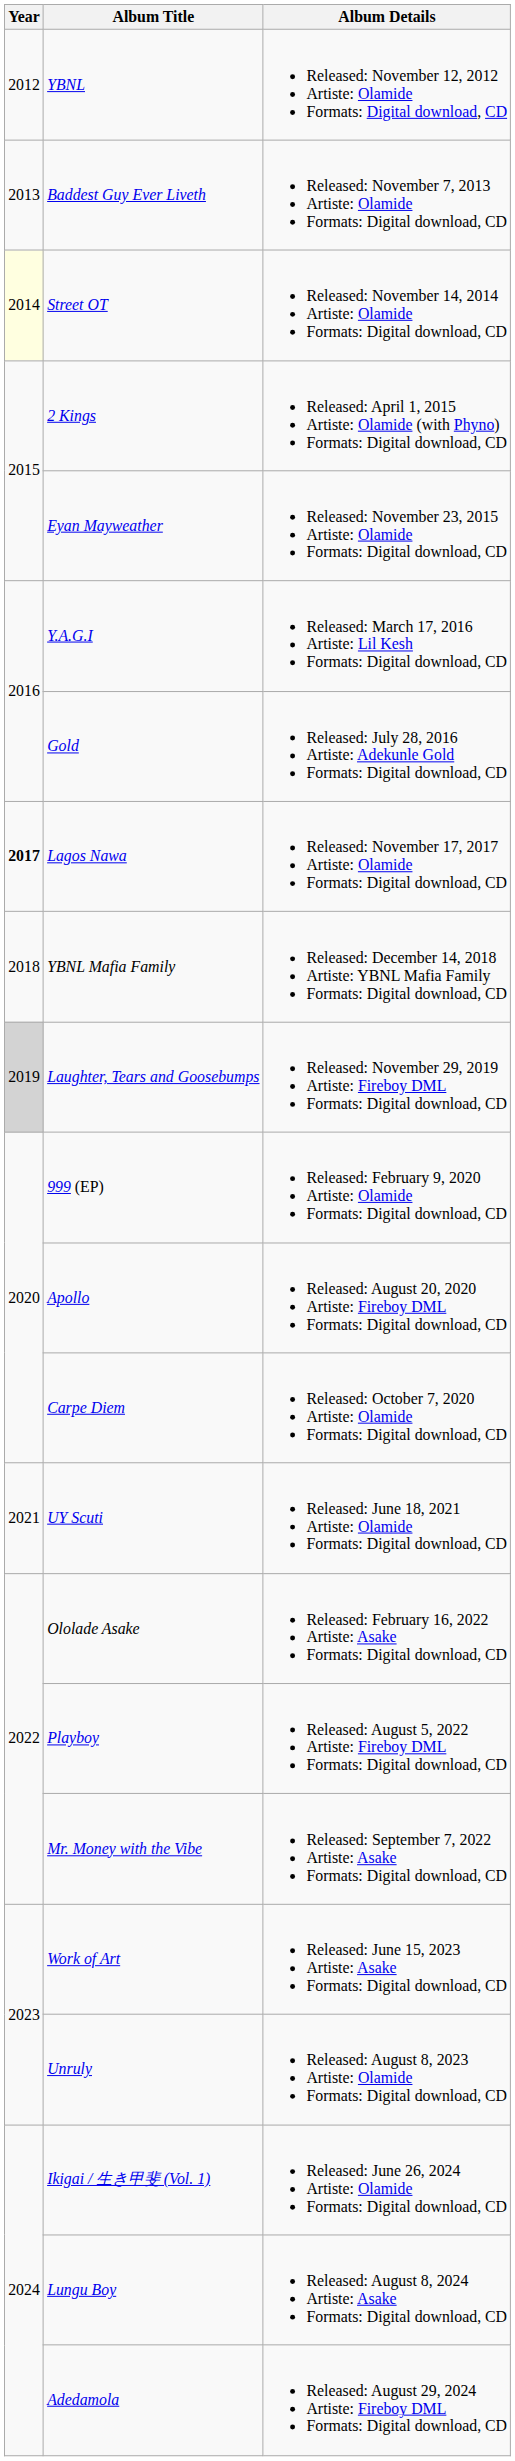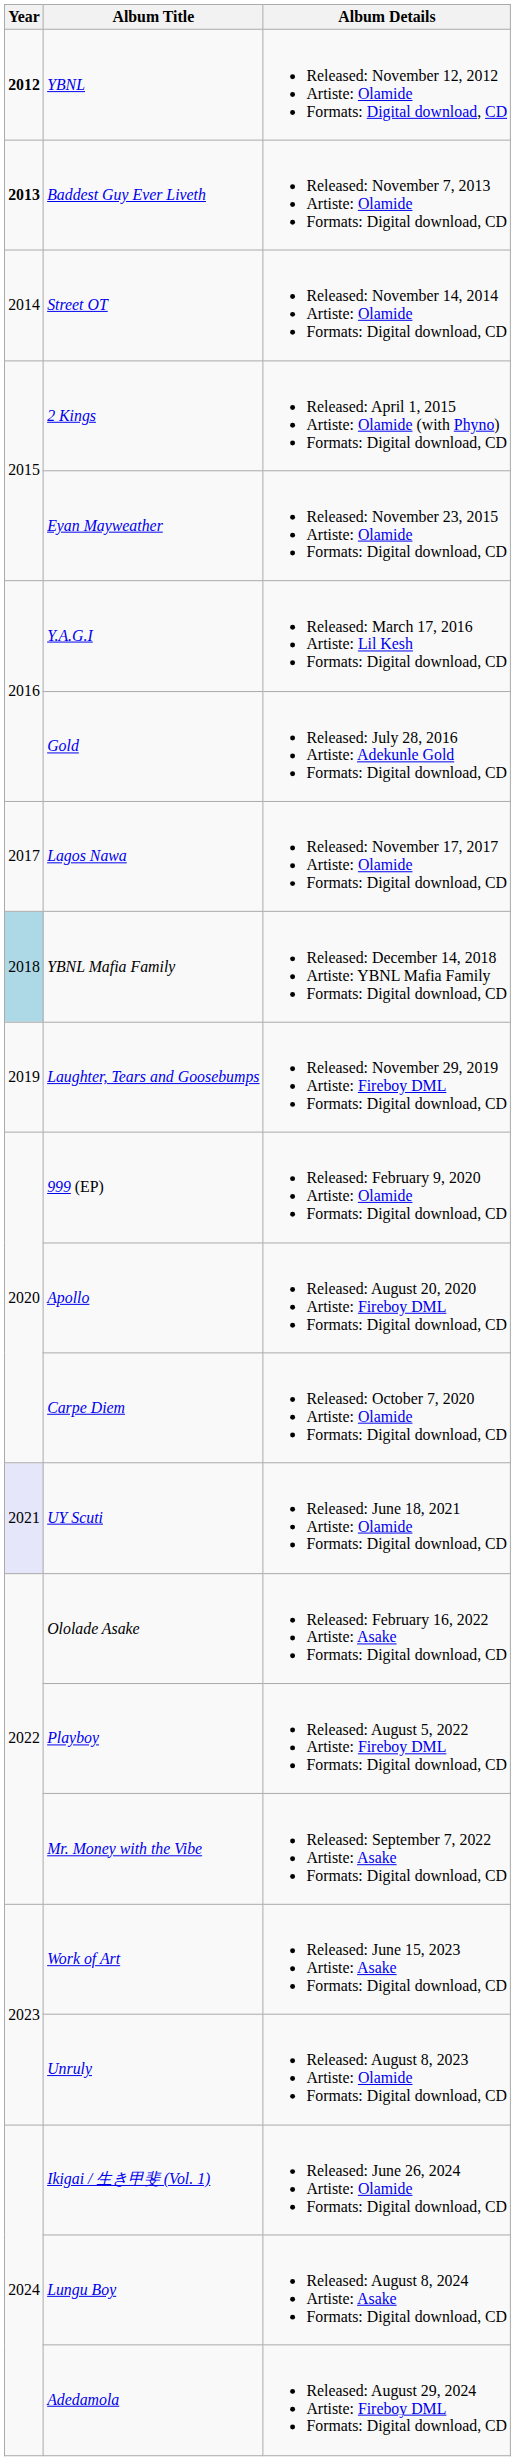(24, 84) normal -> (24, 84) bold
(24, 195) normal -> (24, 195) bold
(24, 305) lightyellow background -> (24, 305) no background
(24, 856) bold -> (24, 856) normal
(24, 966) no background -> (24, 966) lightblue background
(24, 1077) lightgrey background -> (24, 1077) no background
(24, 1518) no background -> (24, 1518) lavender background
